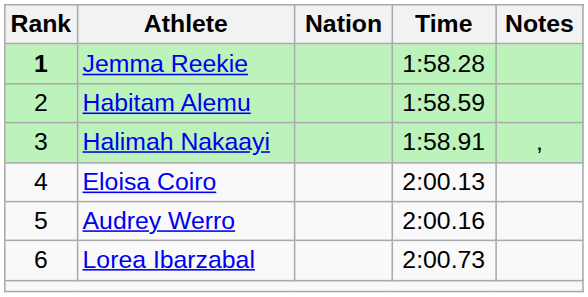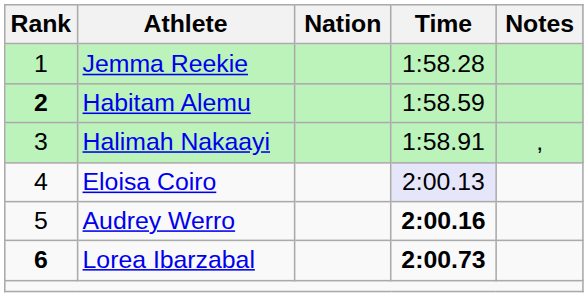(41, 63) bold -> (41, 63) normal
(41, 102) normal -> (41, 102) bold
(444, 181) no background -> (443, 181) lavender background
(444, 220) normal -> (443, 220) bold
(41, 260) normal -> (41, 260) bold
(444, 260) normal -> (443, 260) bold
